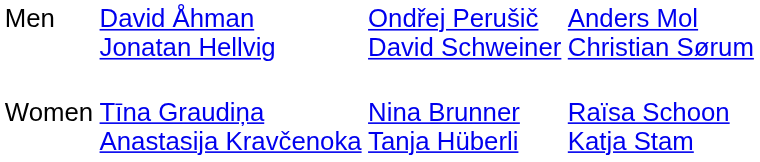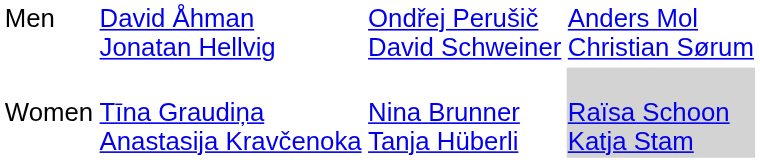(649, 126) no background -> (649, 126) lightgrey background
